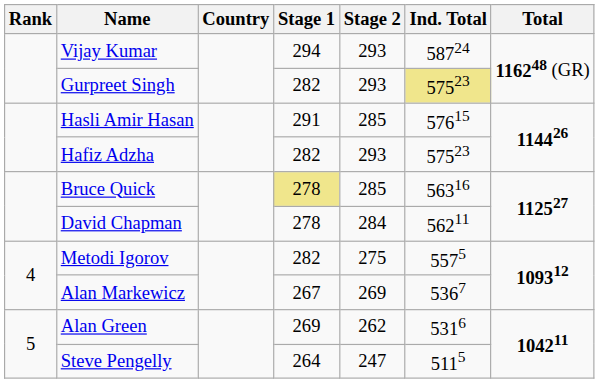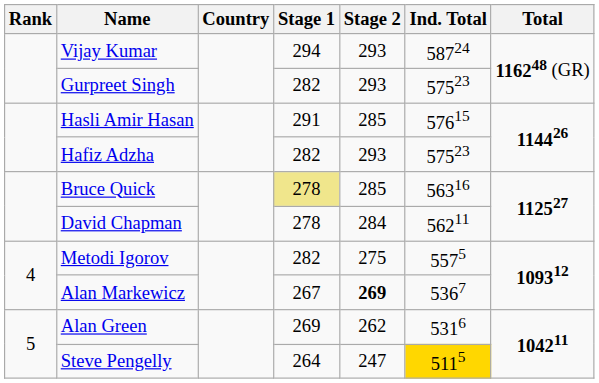(448, 85) khaki background -> (448, 85) no background
(372, 292) normal -> (372, 292) bold
(448, 361) no background -> (448, 361) gold background
